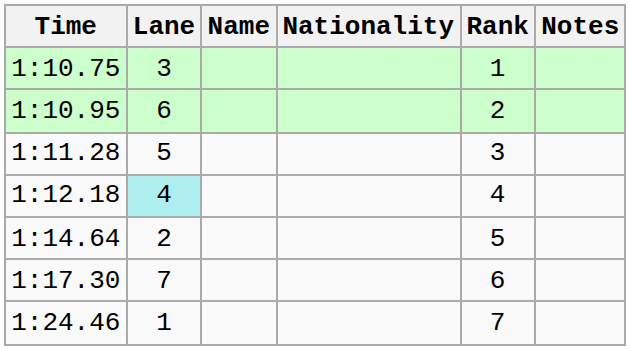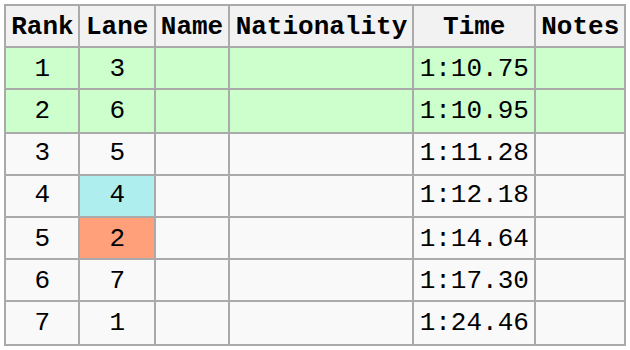columns swapped: (498, 26) <-> (66, 26)
(164, 238) no background -> (117, 238) lightsalmon background
